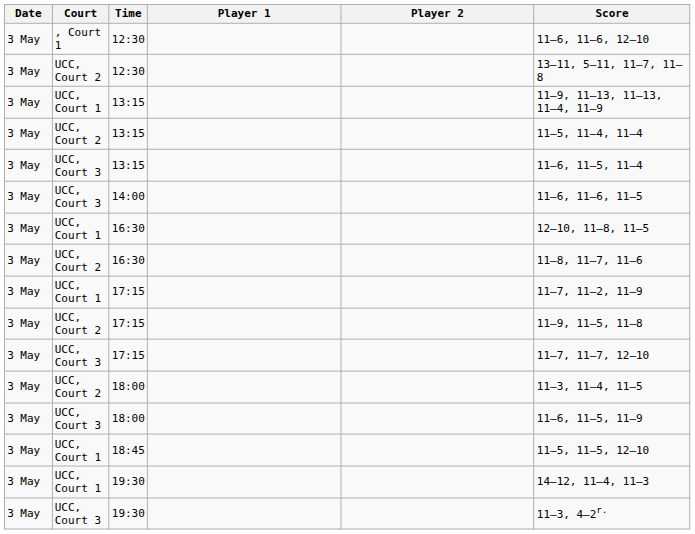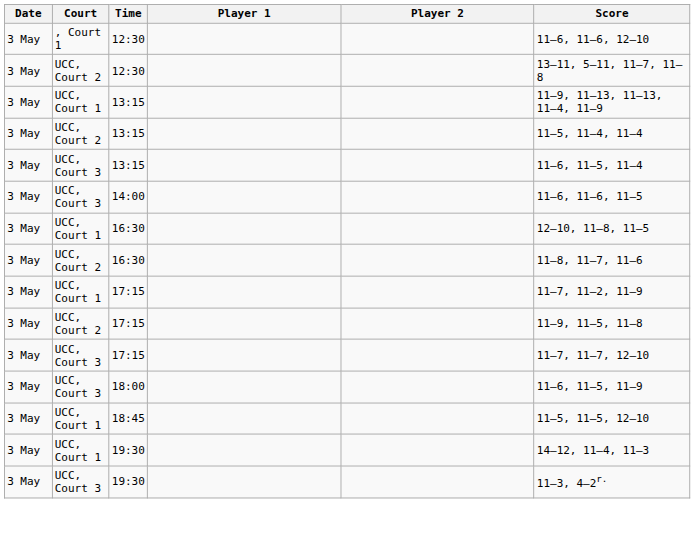- row: (78, 386)
